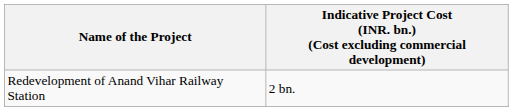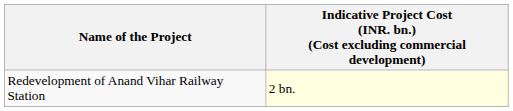(282, 88) no background -> (282, 88) lightyellow background
